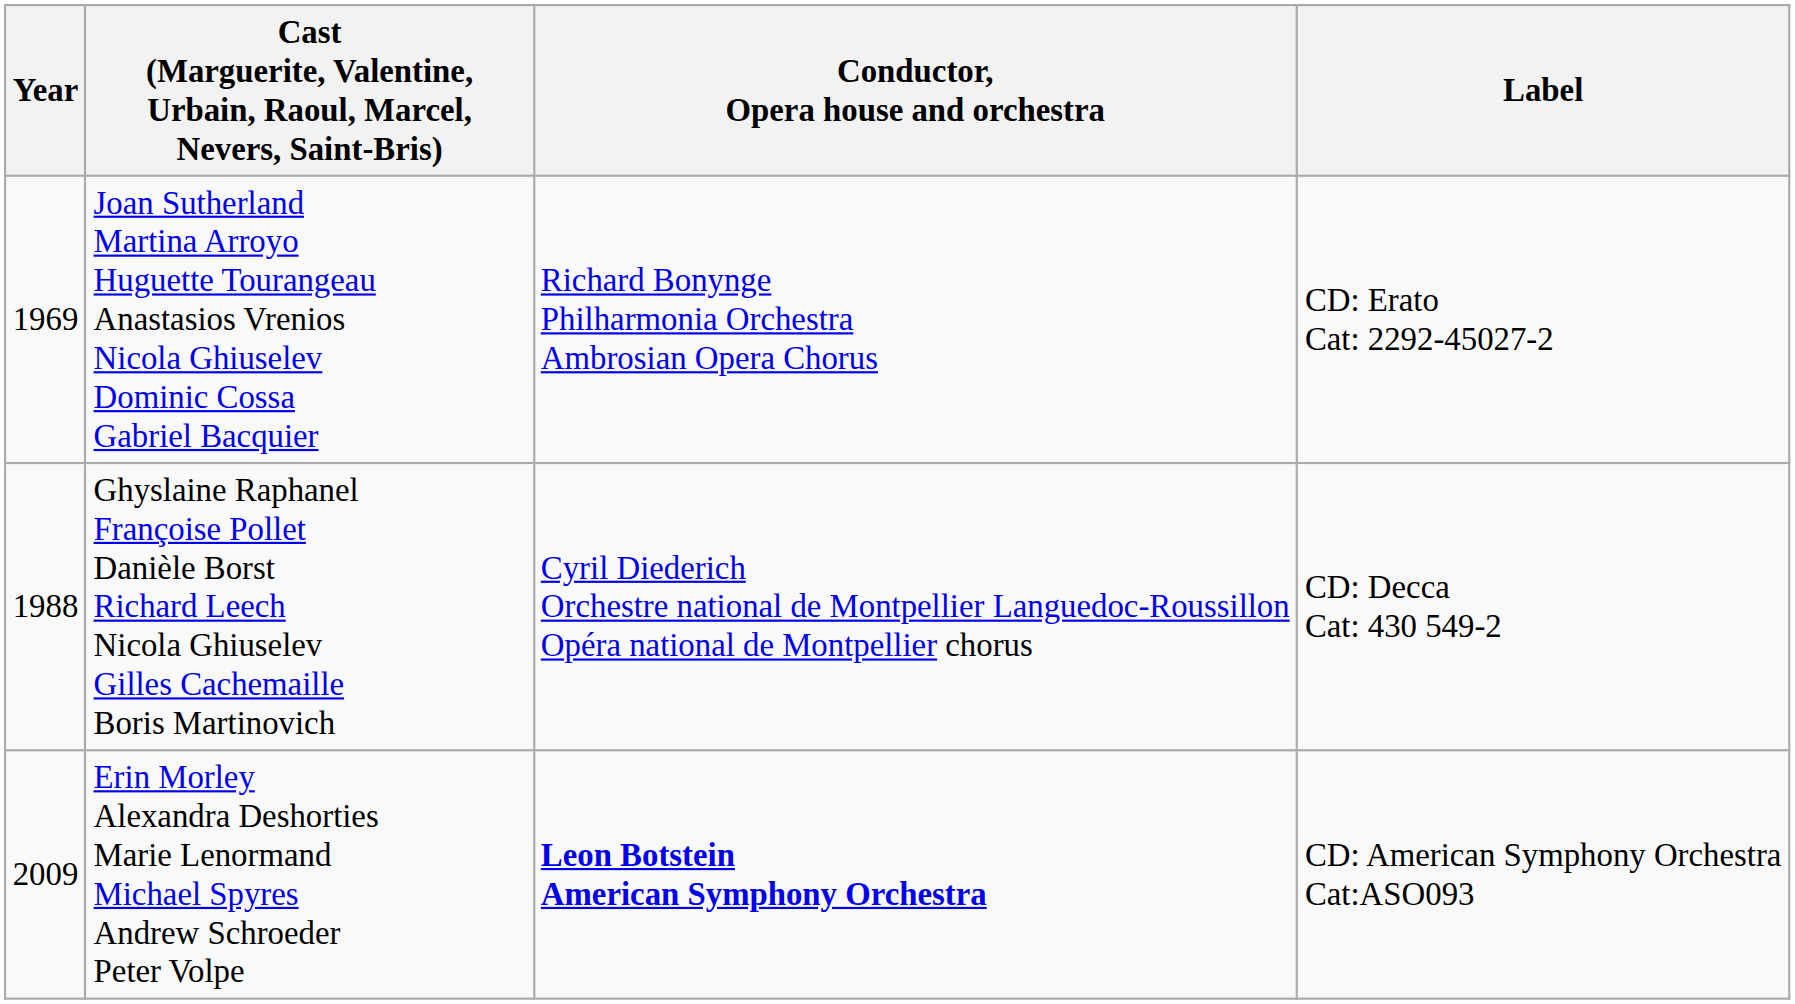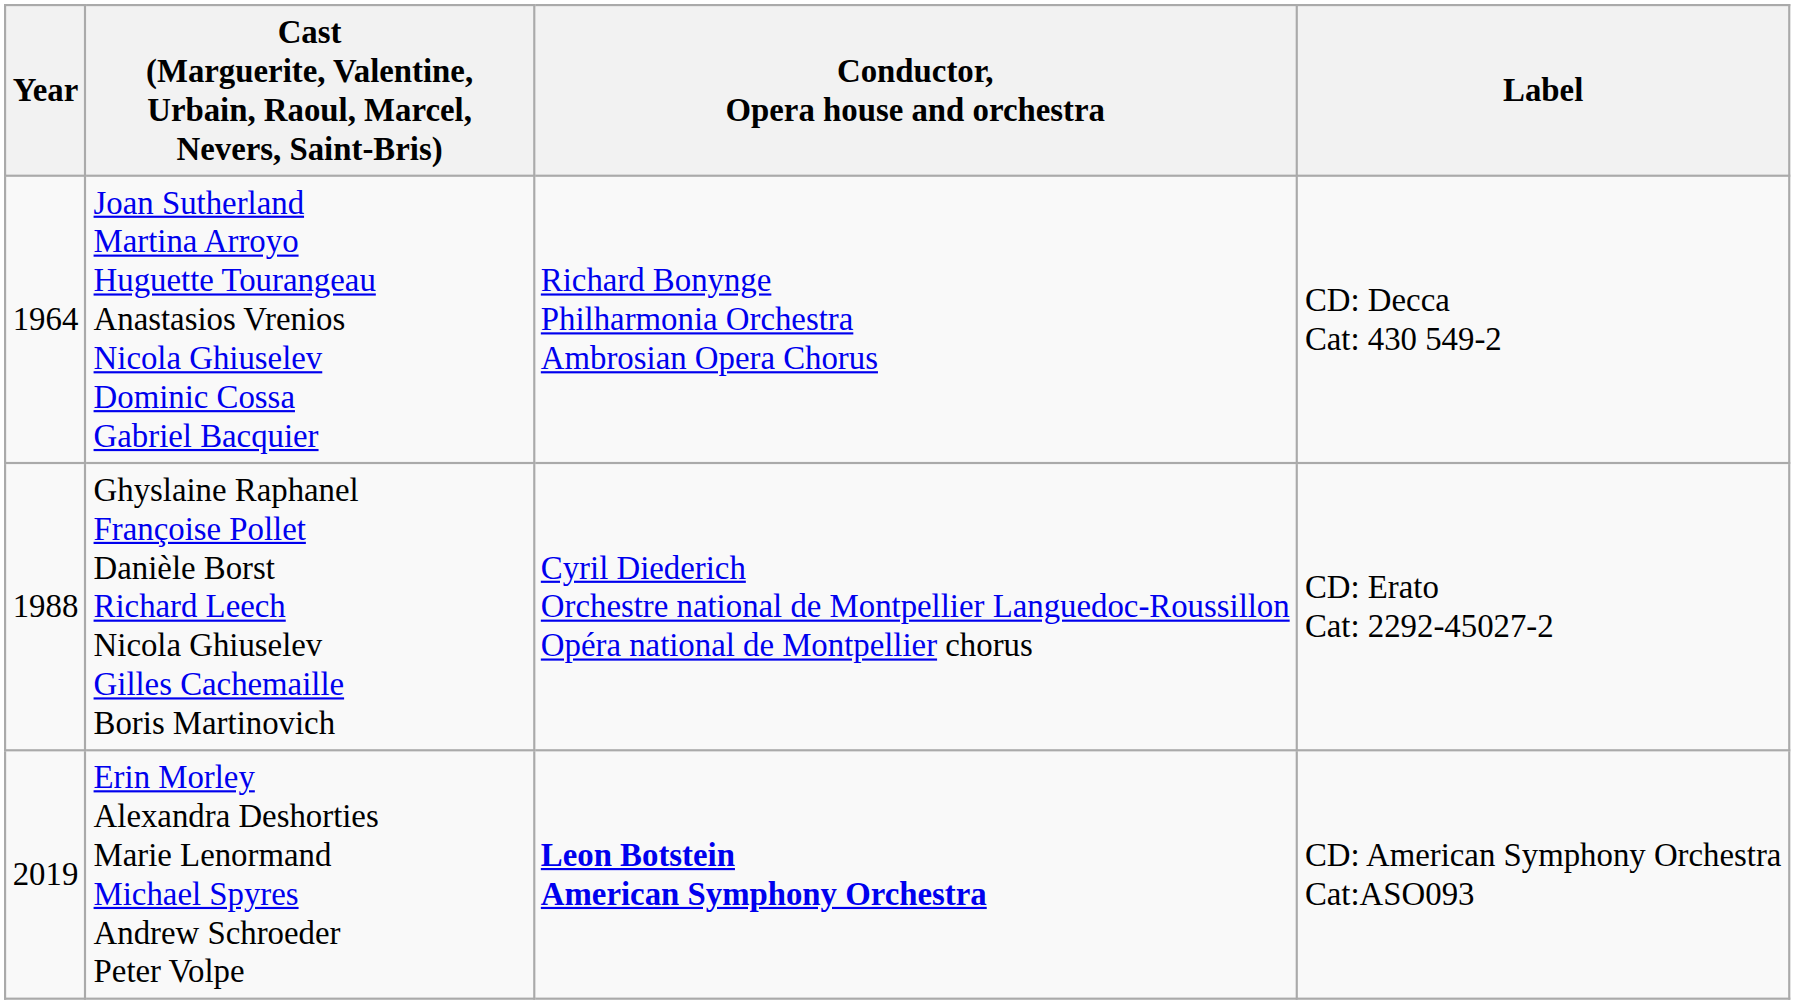(46, 319) 1969 -> (46, 319) 1964
(1429, 319) CD: Erato Cat: 2292-45027-2 -> (1403, 319) CD: Decca Cat: 430 549-2
(1403, 606) CD: Decca Cat: 430 549-2 -> (1429, 606) CD: Erato Cat: 2292-45027-2
(46, 874) 2009 -> (46, 874) 2019
